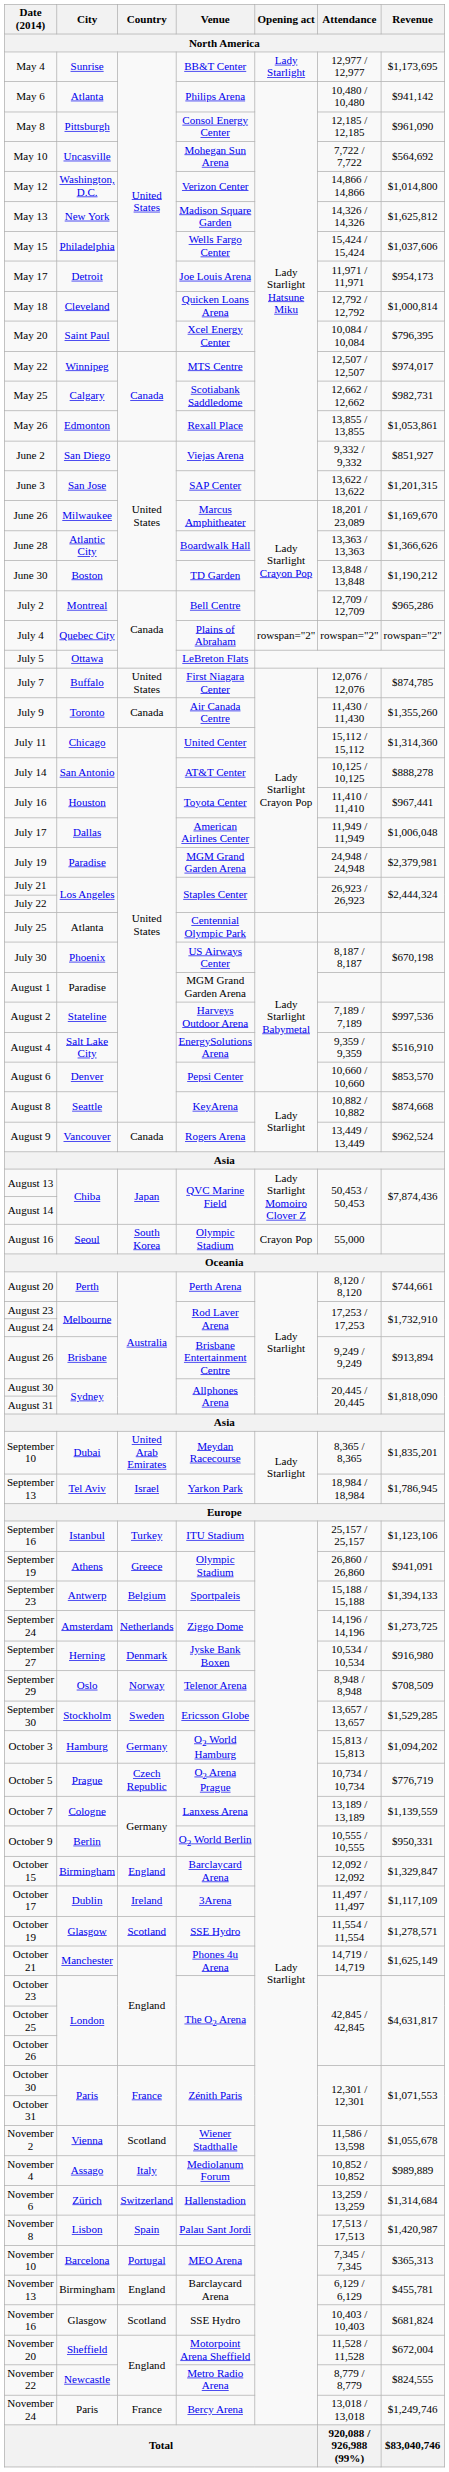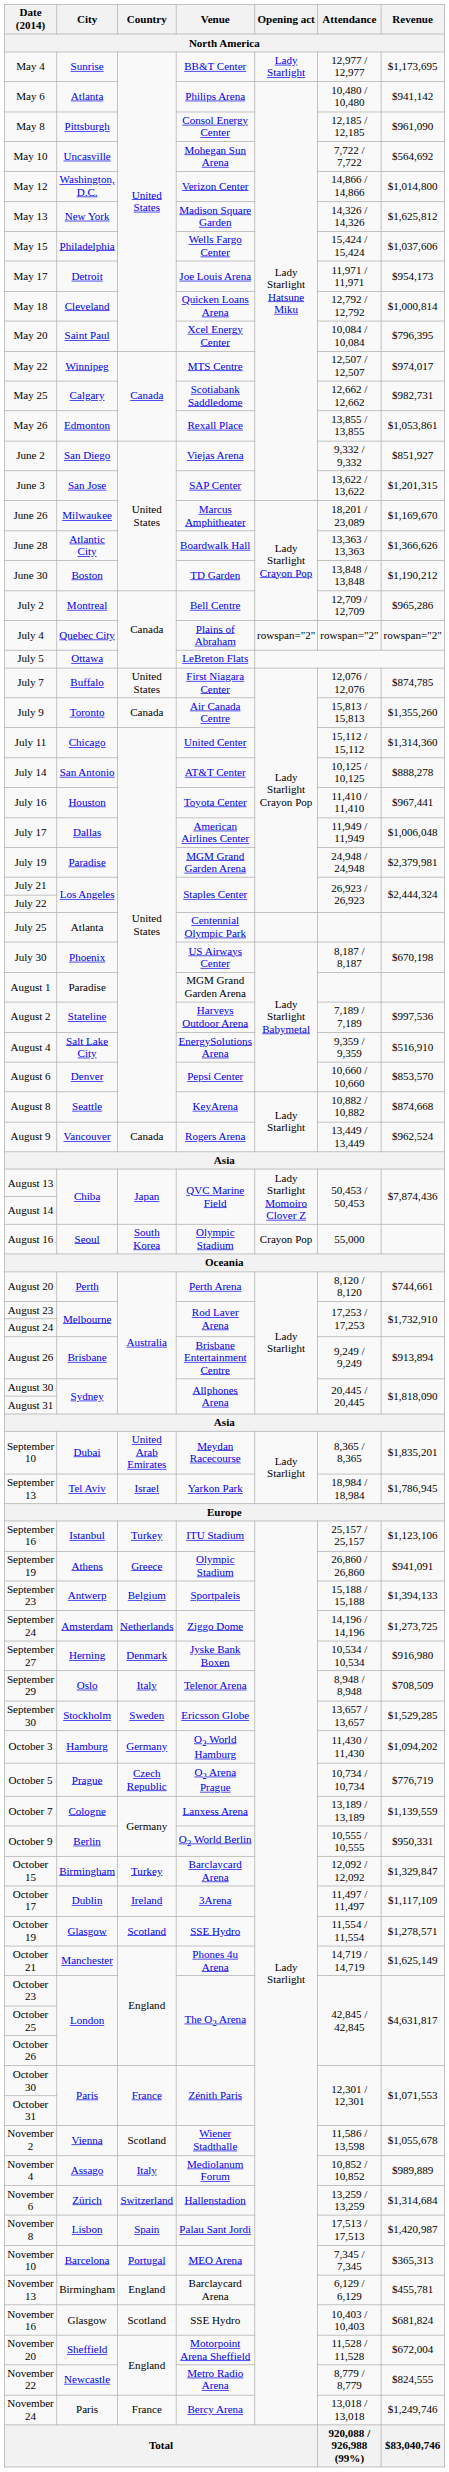(349, 712) 11,430 / 11,430 -> (349, 712) 15,813 / 15,813
(147, 1685) Norway -> (147, 1685) Italy
(349, 1747) 15,813 / 15,813 -> (349, 1747) 11,430 / 11,430
(147, 1871) England -> (147, 1871) Turkey
